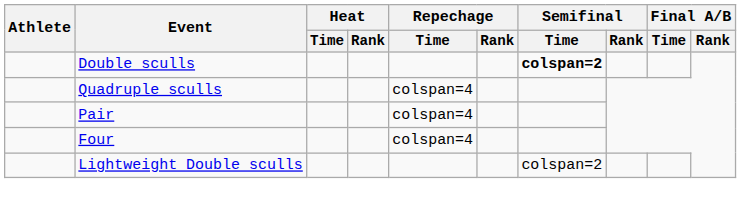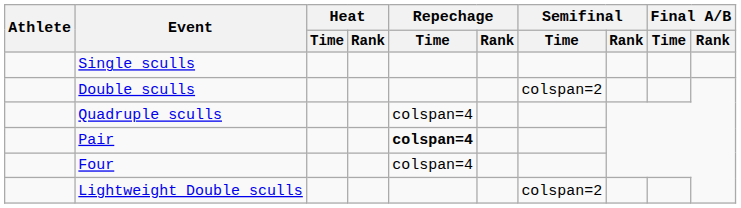+ row: (137, 64)
(562, 64) bold -> (562, 90) normal
(433, 115) normal -> (433, 140) bold
